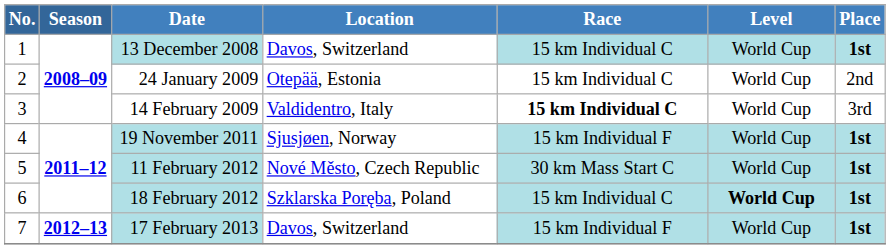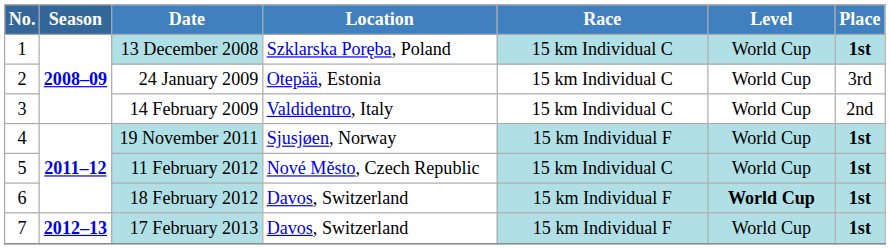(337, 49) Davos, Switzerland -> (359, 49) Szklarska Poręba, Poland
(860, 79) 2nd -> (860, 79) 3rd
(602, 109) bold -> (602, 109) normal
(860, 109) 3rd -> (860, 109) 2nd
(602, 168) 30 km Mass Start C -> (602, 168) 15 km Individual C
(359, 198) Szklarska Poręba, Poland -> (337, 198) Davos, Switzerland
(602, 198) 15 km Individual C -> (602, 198) 15 km Individual F
